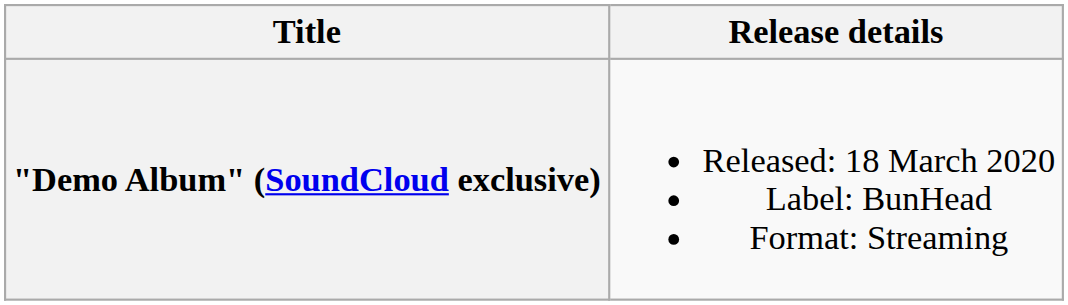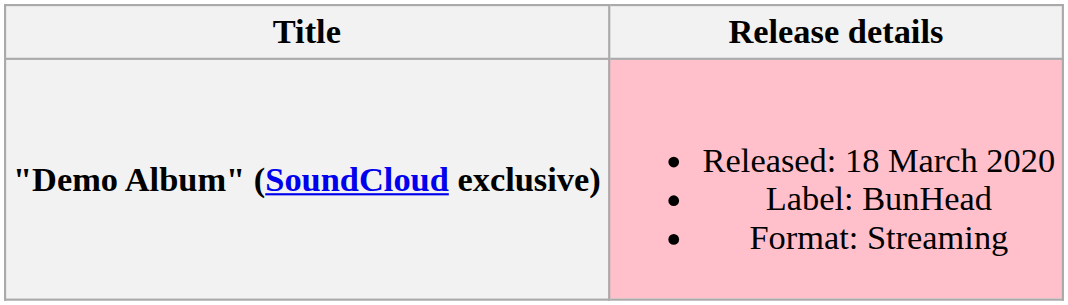(836, 199) no background -> (836, 199) pink background
